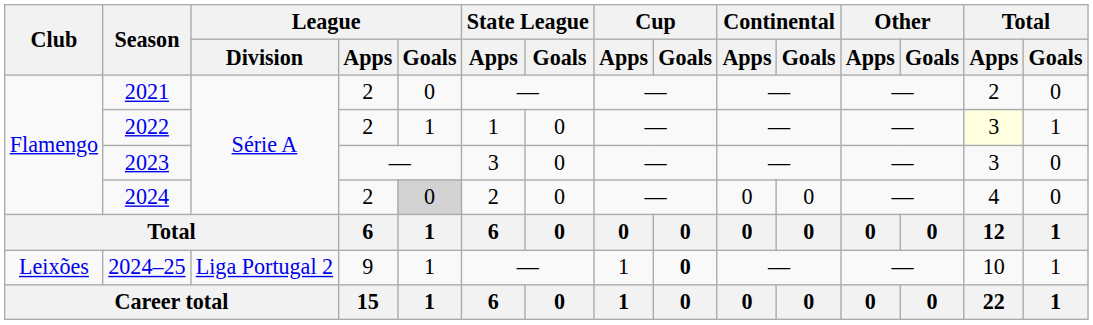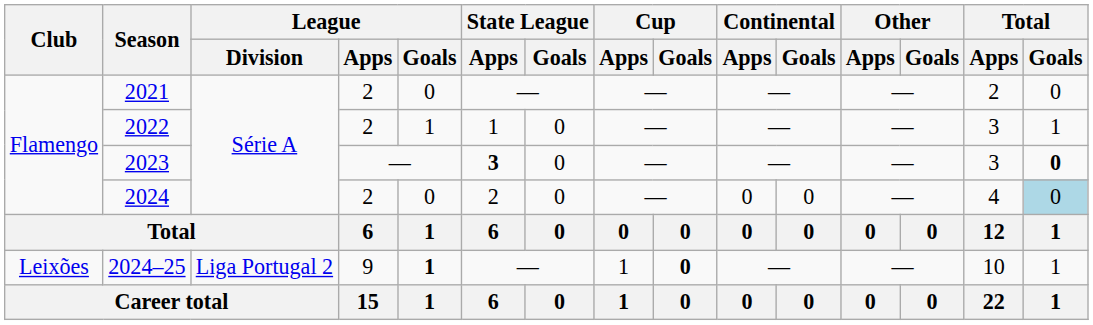(994, 127) lightyellow background -> (994, 127) no background
(493, 162) normal -> (493, 162) bold
(1056, 162) normal -> (1056, 162) bold
(430, 197) lightgrey background -> (430, 197) no background
(1056, 197) no background -> (1056, 197) lightblue background
(430, 267) normal -> (430, 267) bold
